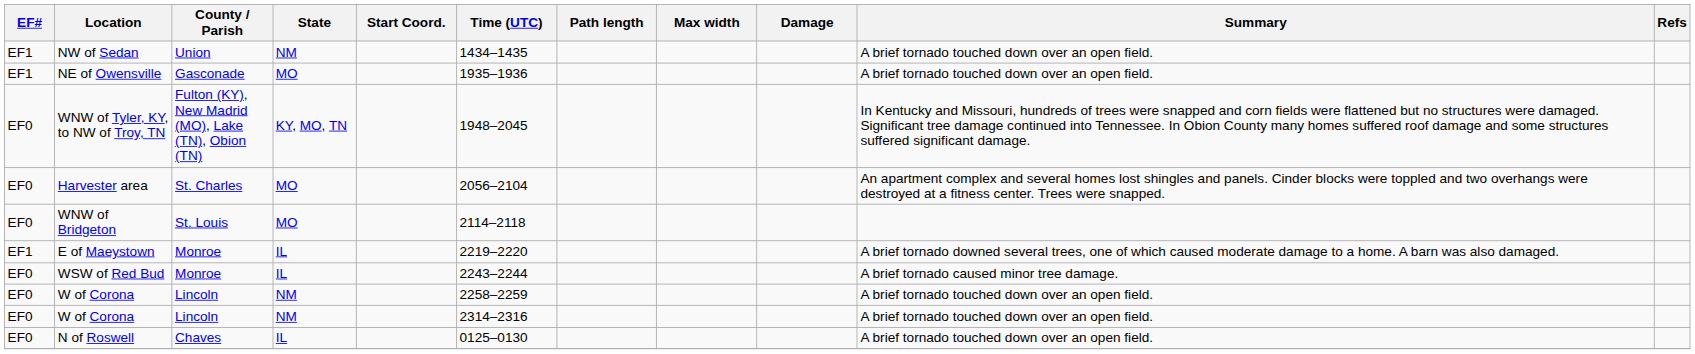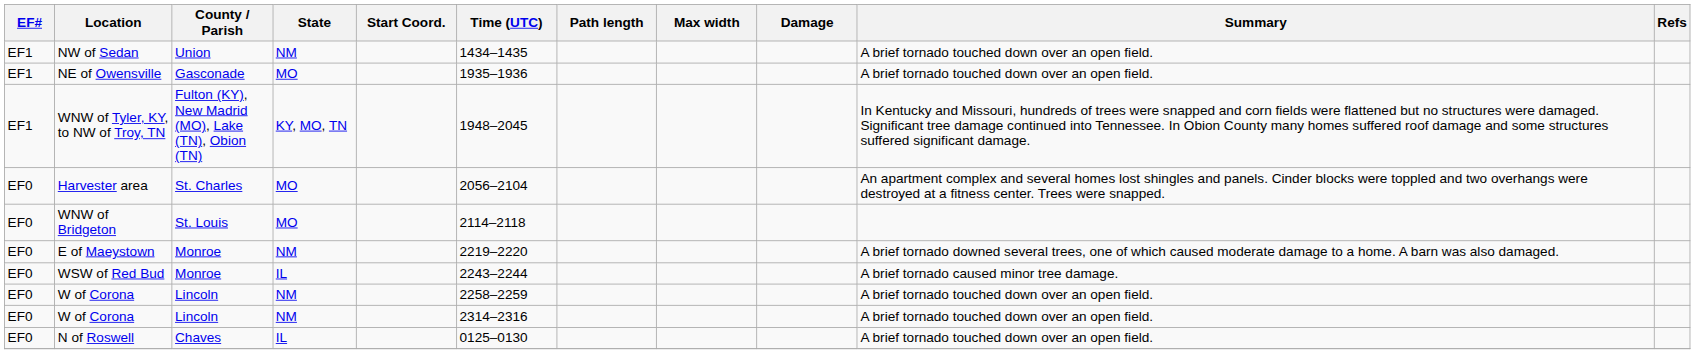(20, 125) EF0 -> (20, 125) EF1
(20, 251) EF1 -> (20, 251) EF0
(281, 251) IL -> (286, 251) NM
